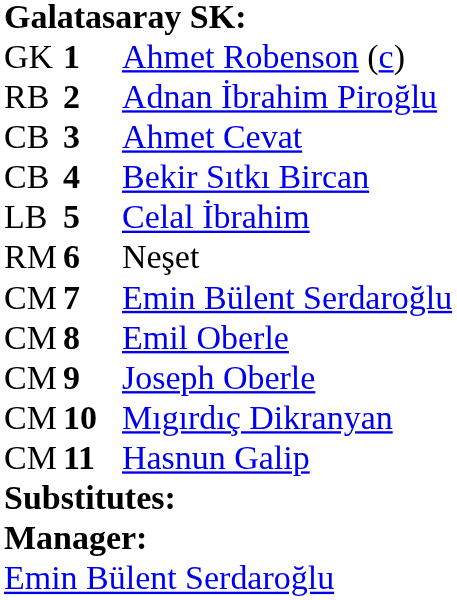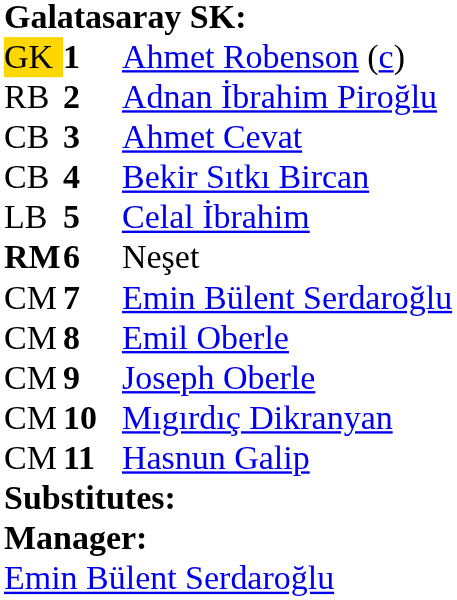(29, 56) no background -> (29, 56) gold background
(30, 257) normal -> (32, 257) bold
